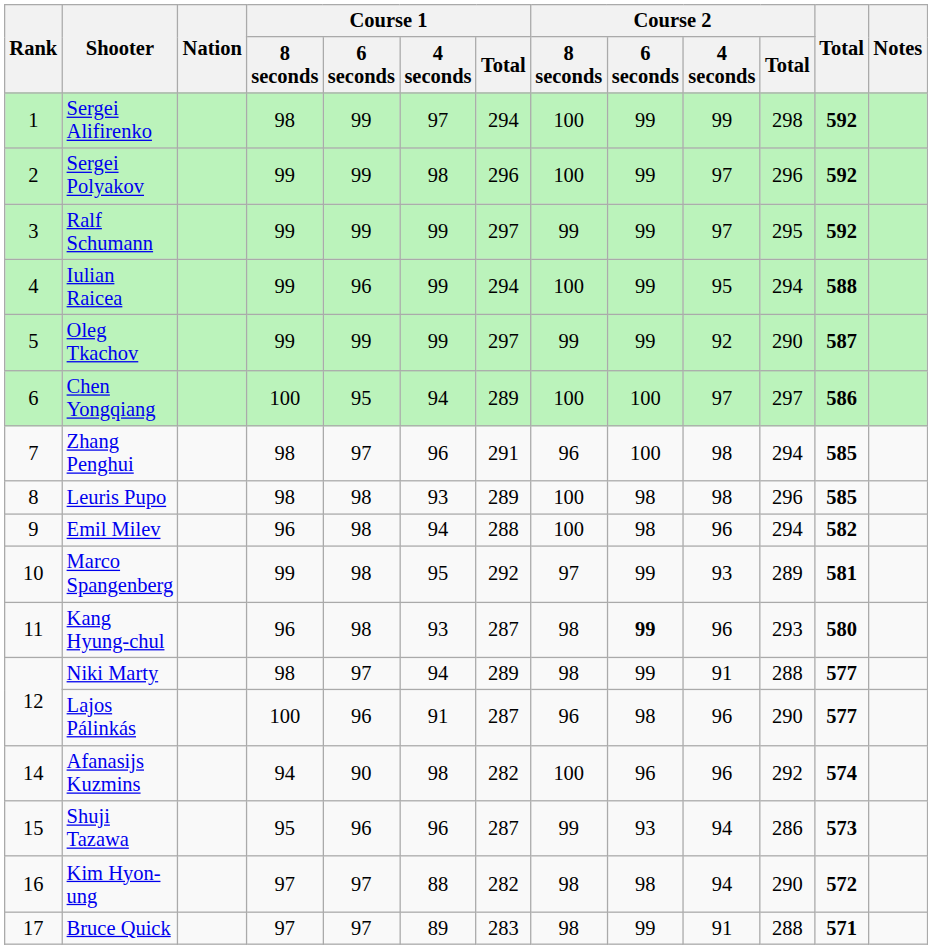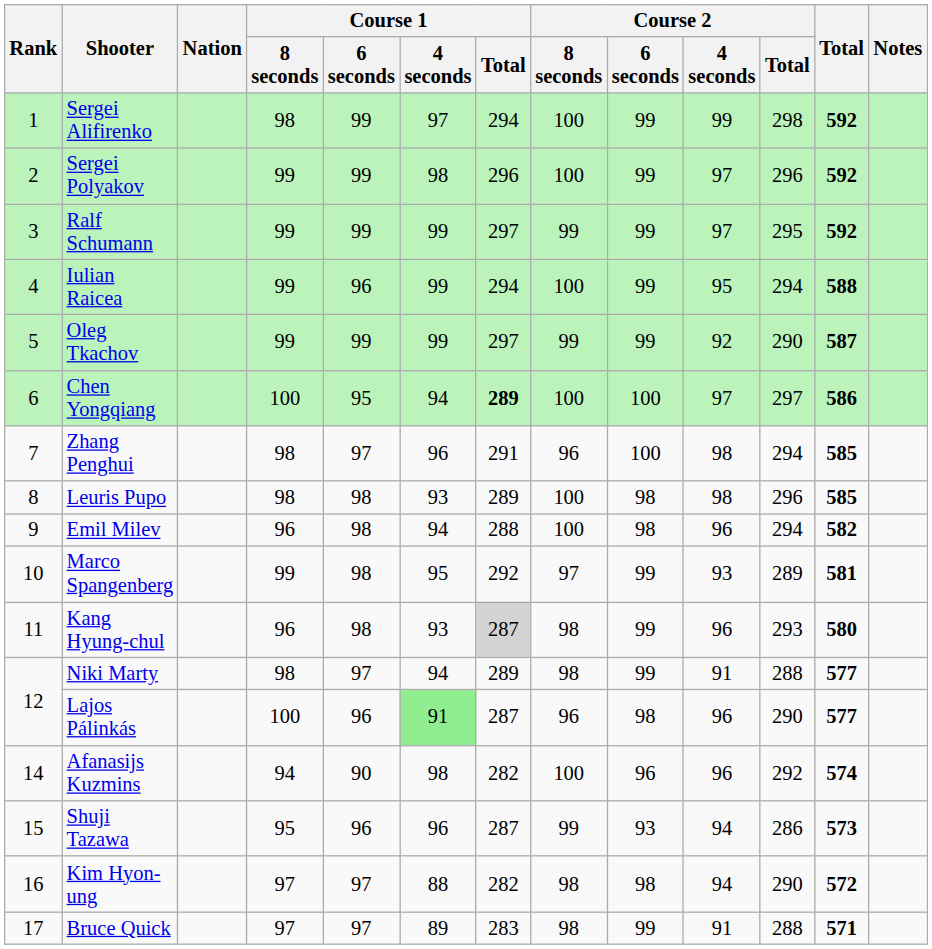(503, 397) normal -> (503, 397) bold
(503, 629) no background -> (503, 629) lightgrey background
(645, 629) bold -> (645, 629) normal
(438, 717) no background -> (438, 717) lightgreen background
